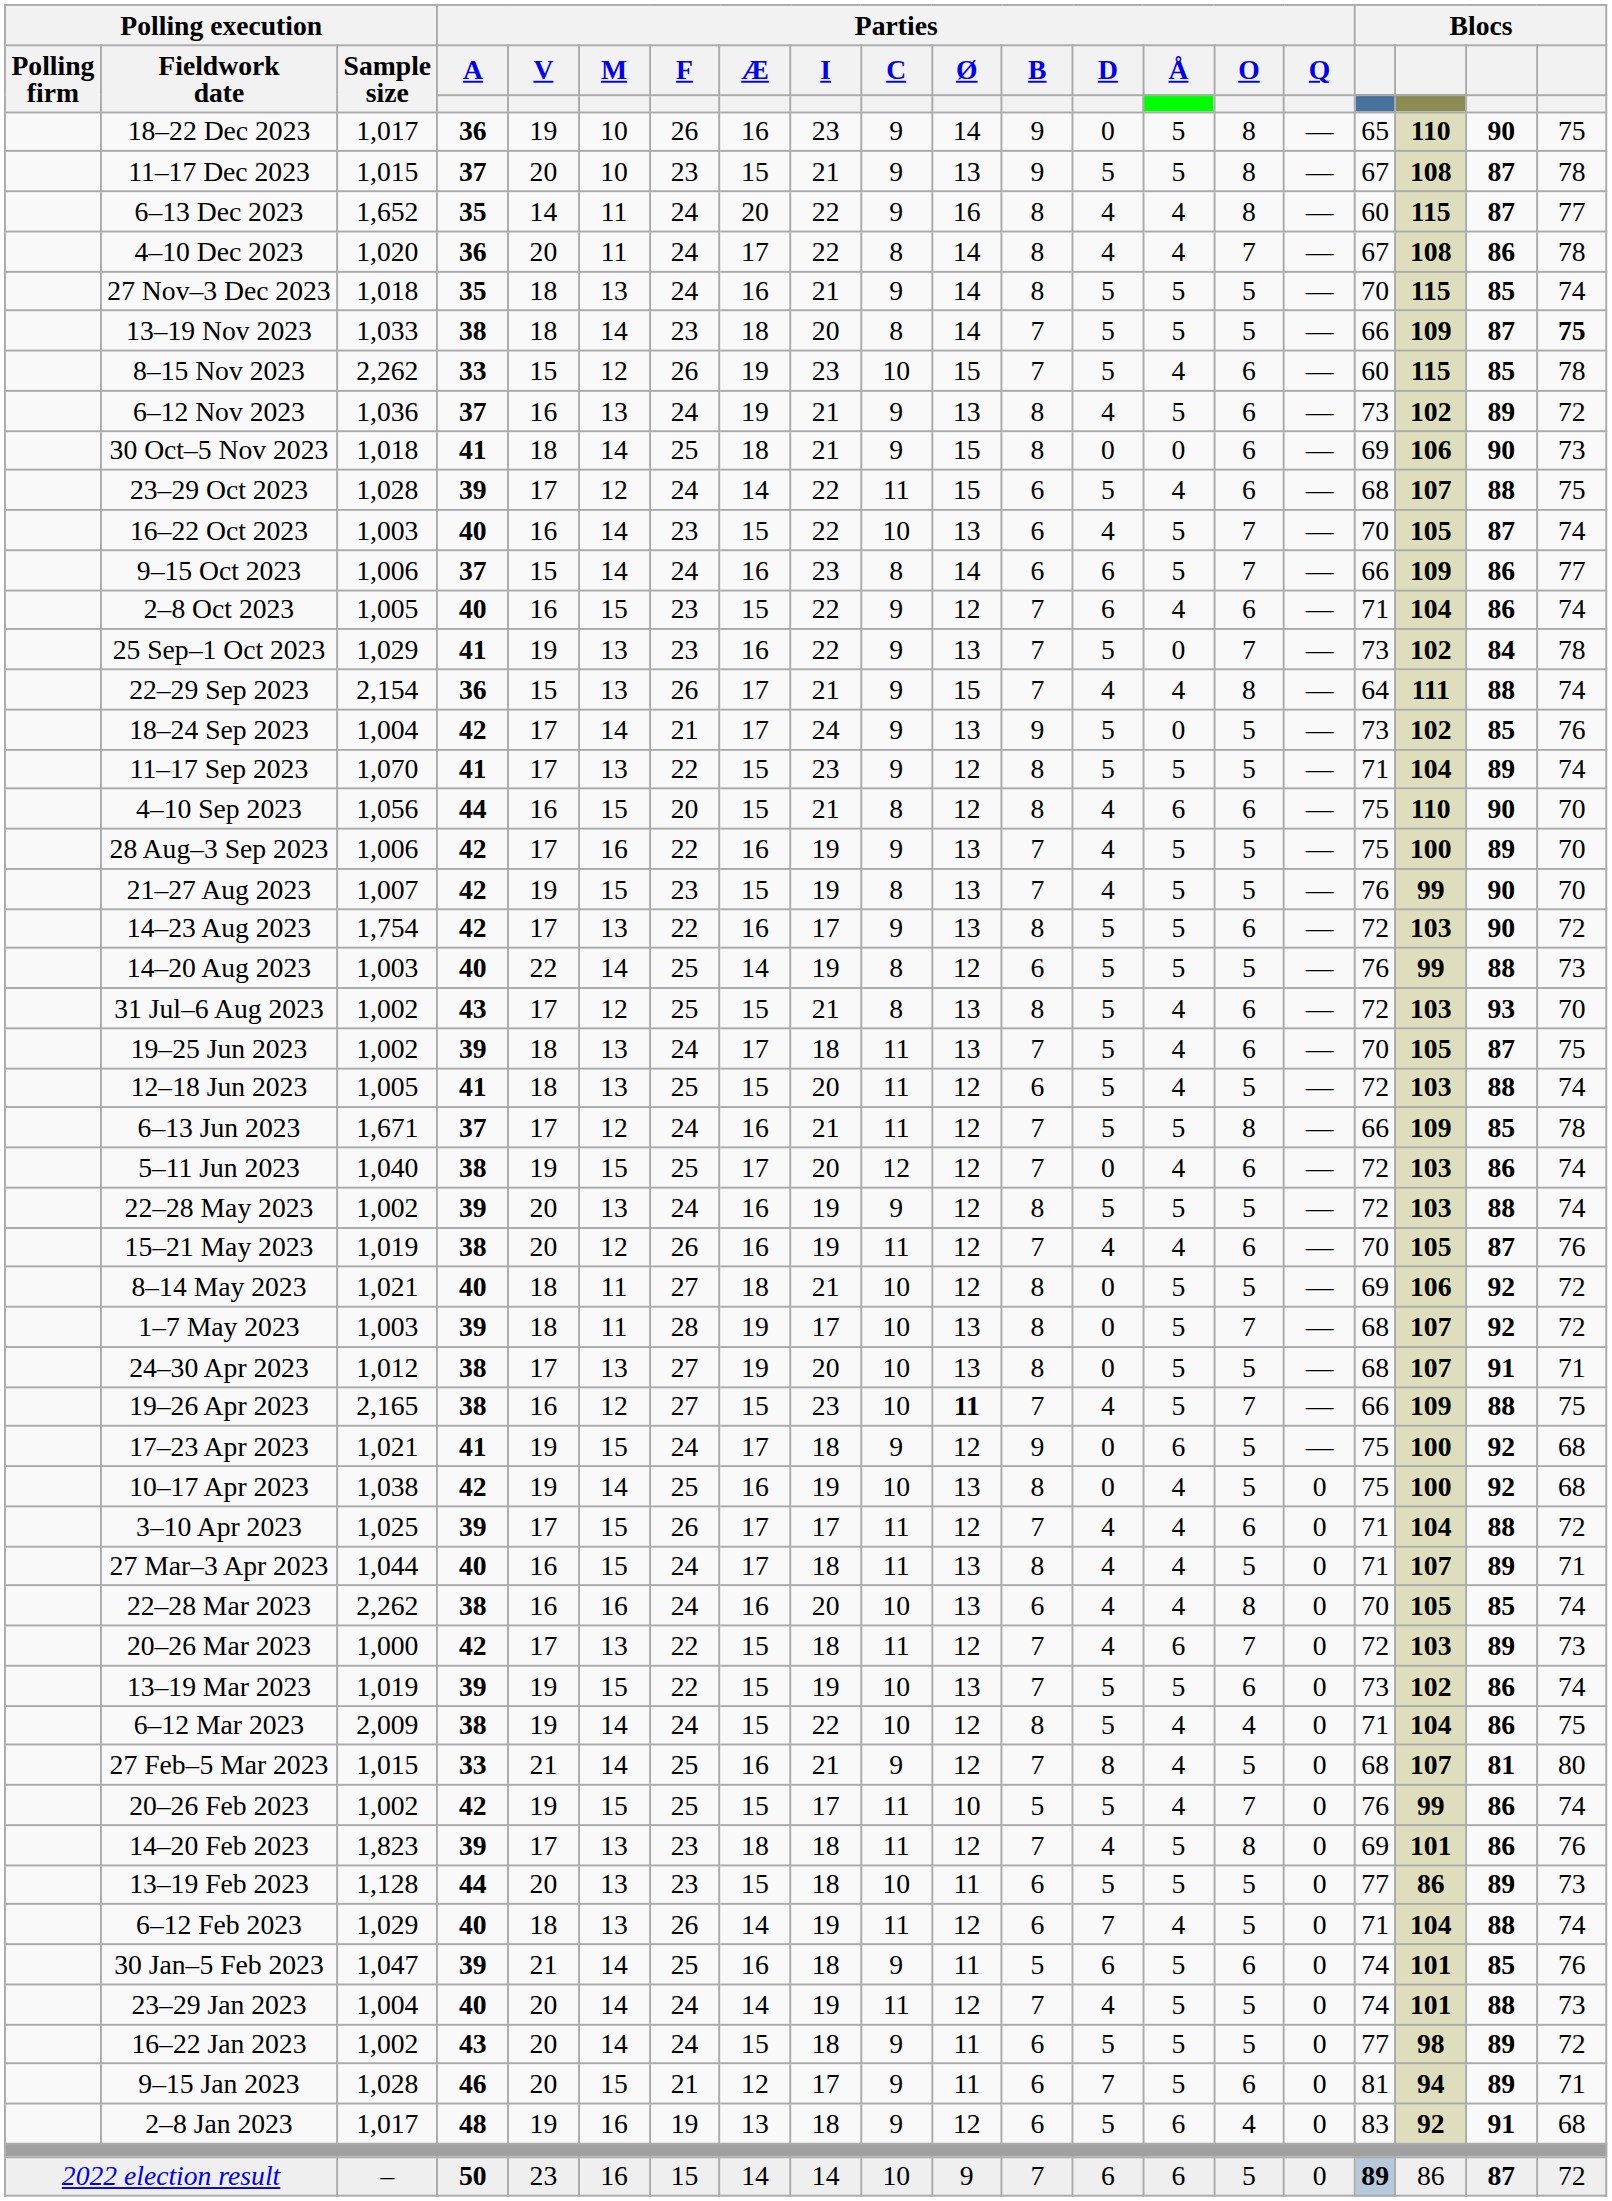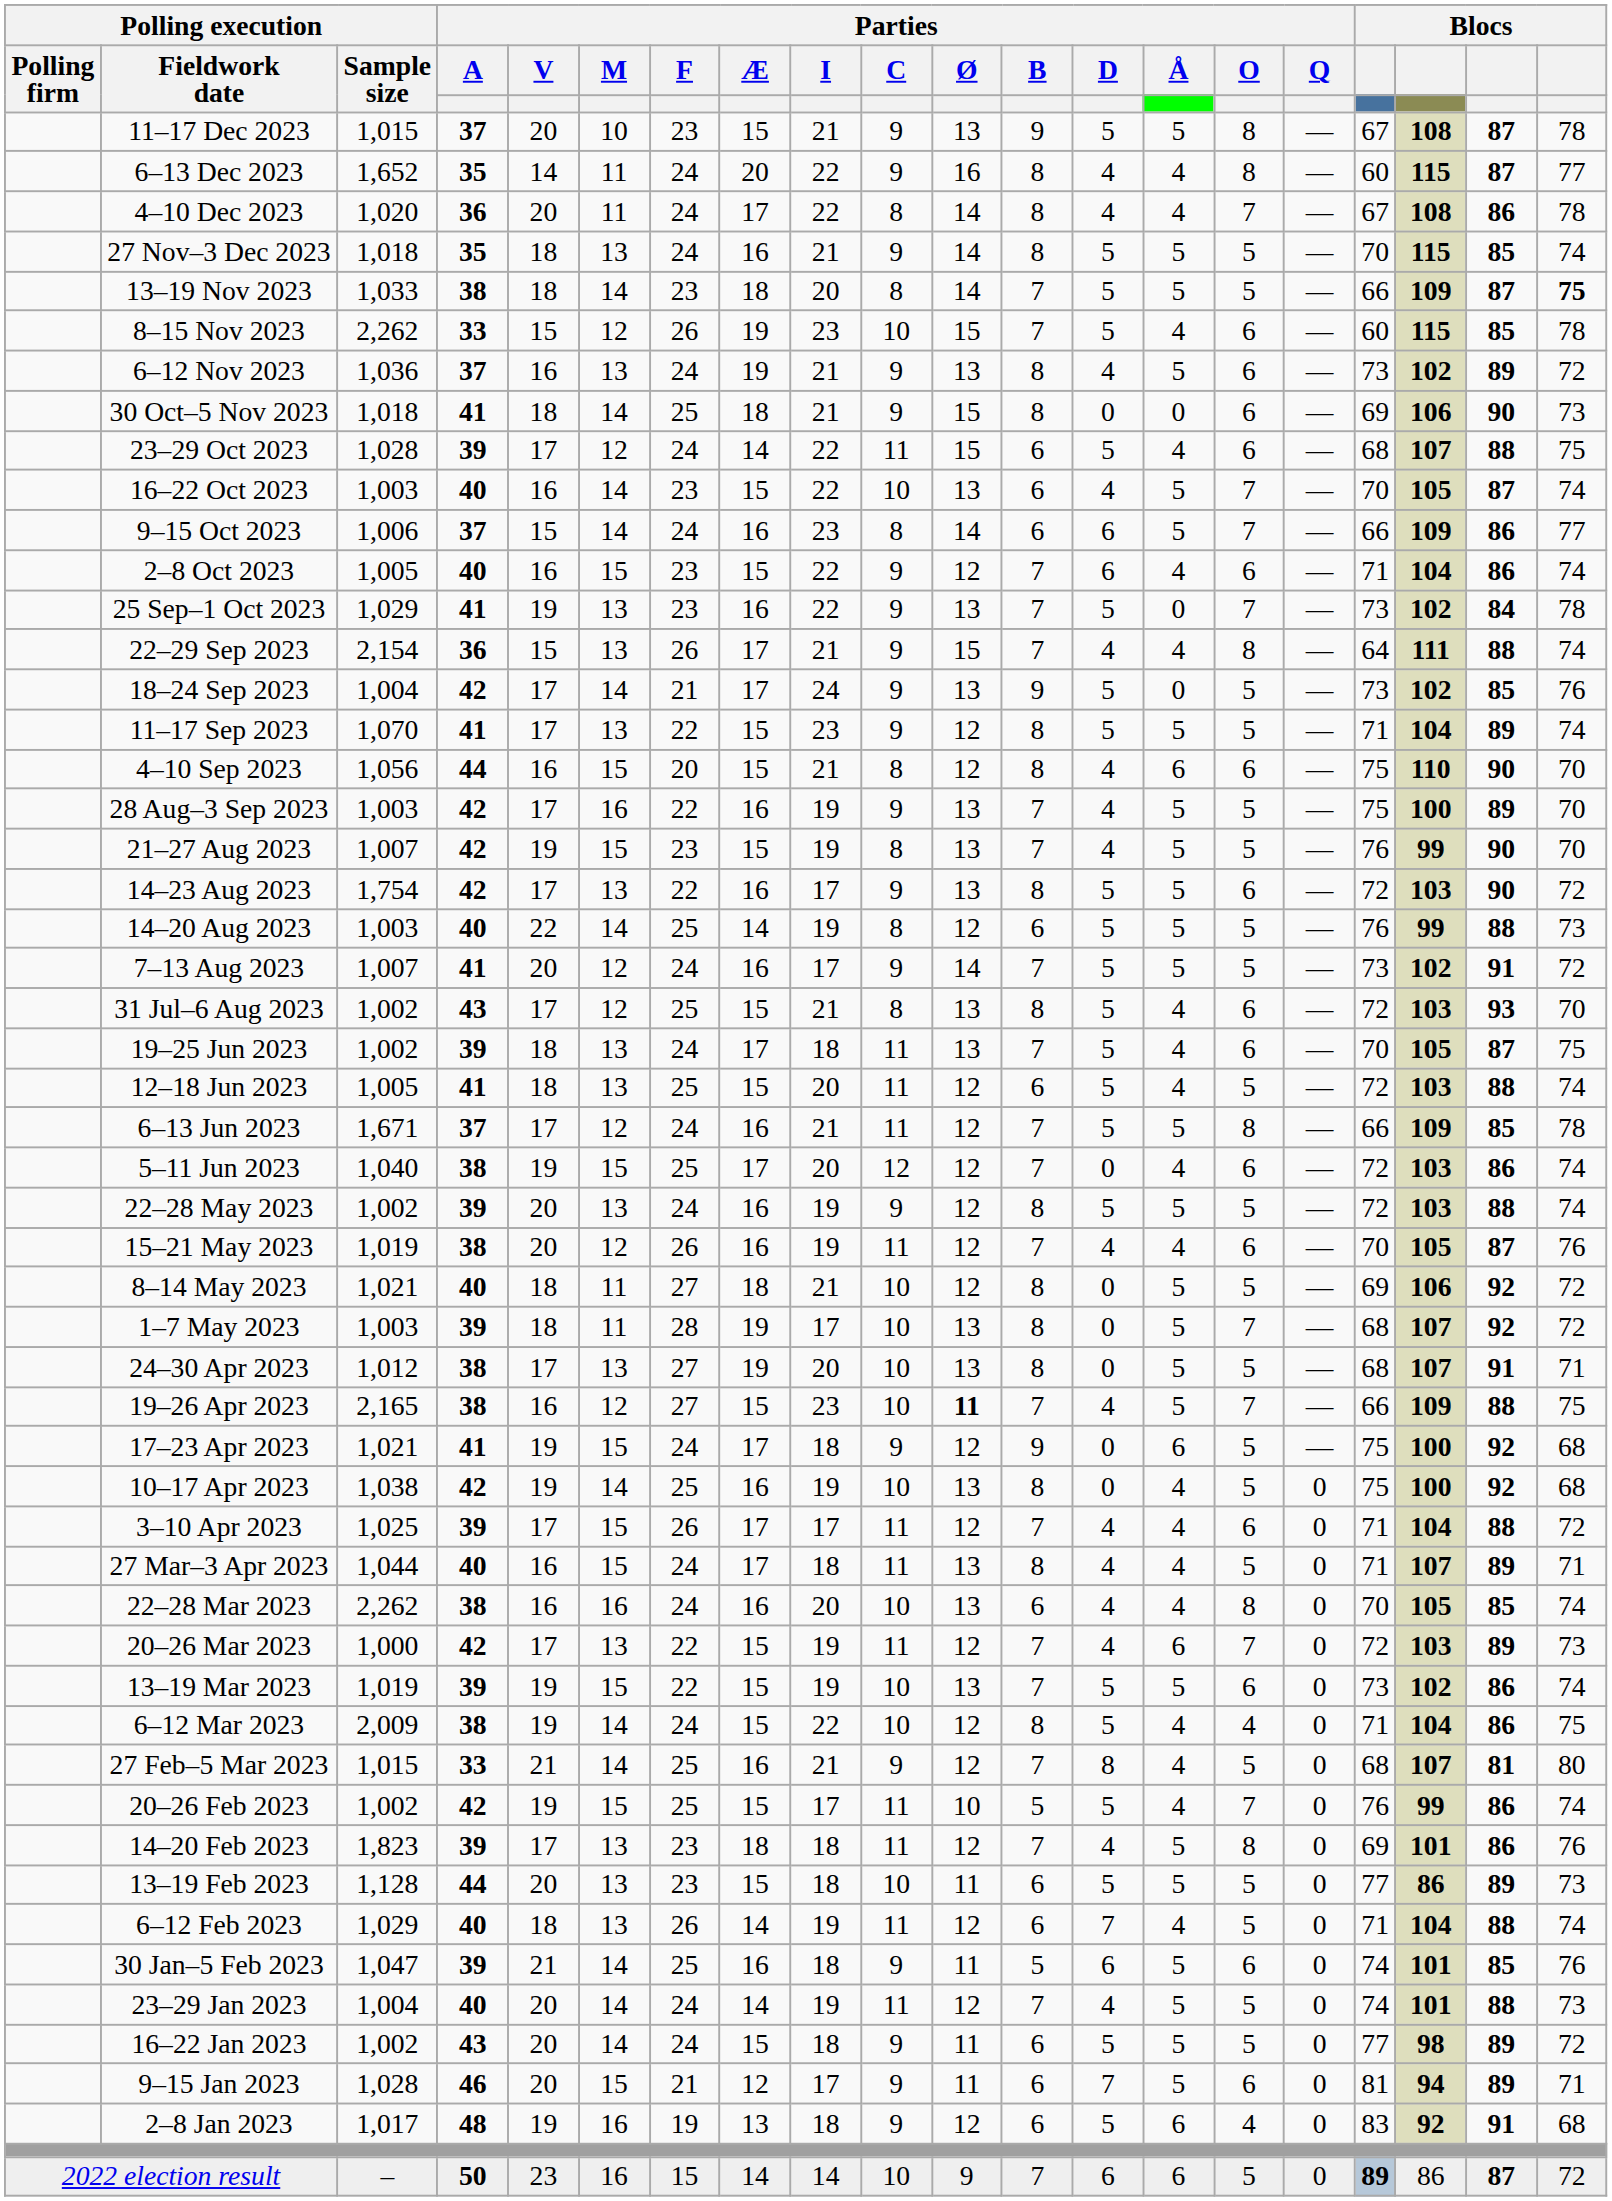- row: (219, 132)
(387, 849) 1,006 -> (387, 809) 1,003
+ row: (219, 968)
(826, 1646) 18 -> (826, 1646) 19
